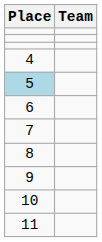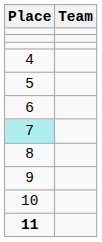(30, 84) lightblue background -> (30, 84) no background
(30, 131) no background -> (30, 131) paleturquoise background
(30, 225) normal -> (30, 225) bold
